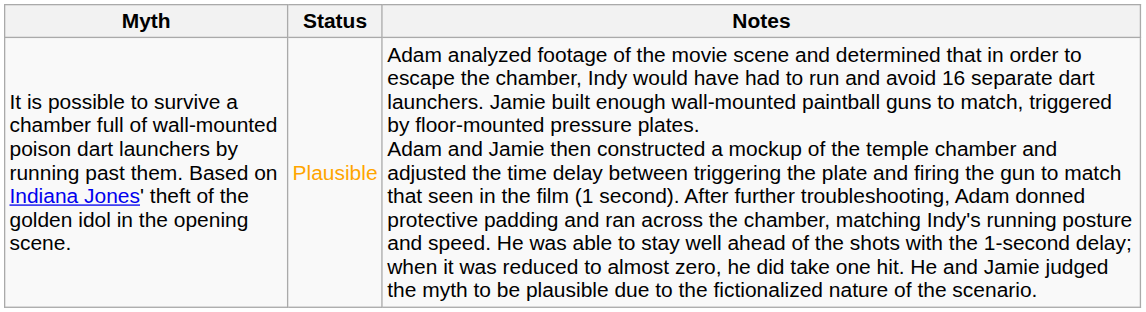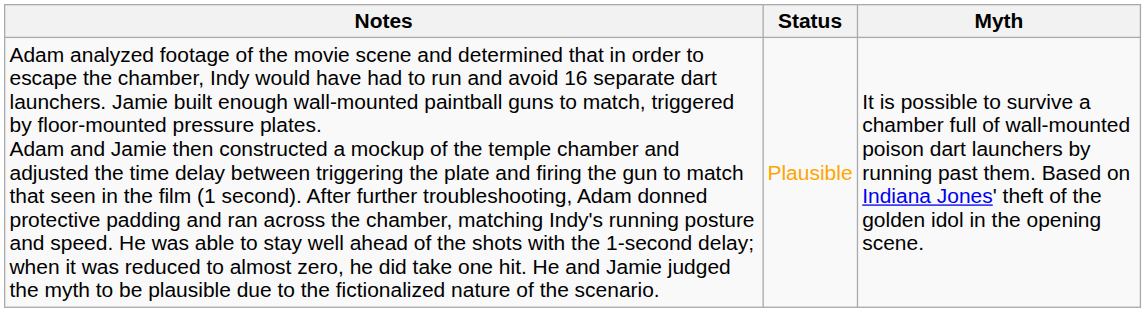columns swapped: (146, 21) <-> (761, 21)
